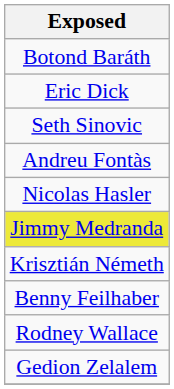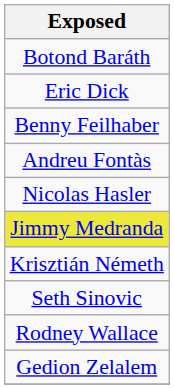(87, 125) Seth Sinovic -> (87, 125) Benny Feilhaber
(87, 297) Benny Feilhaber -> (87, 297) Seth Sinovic
